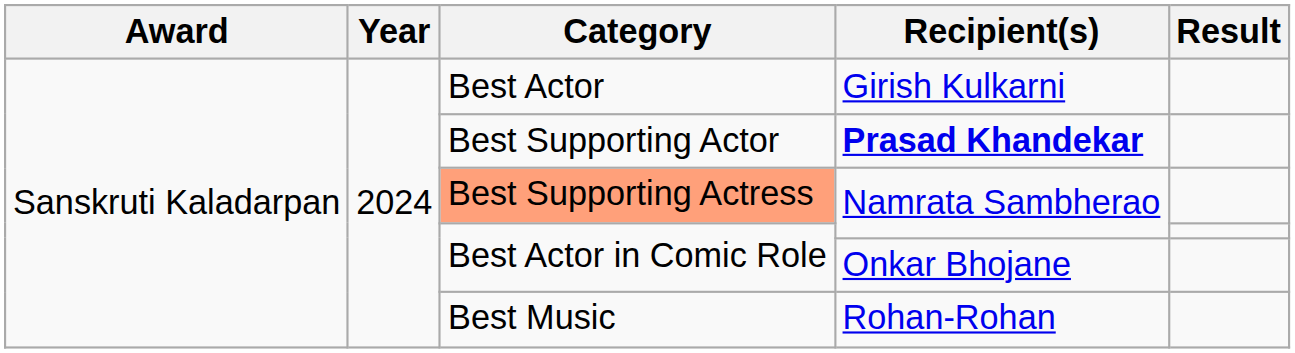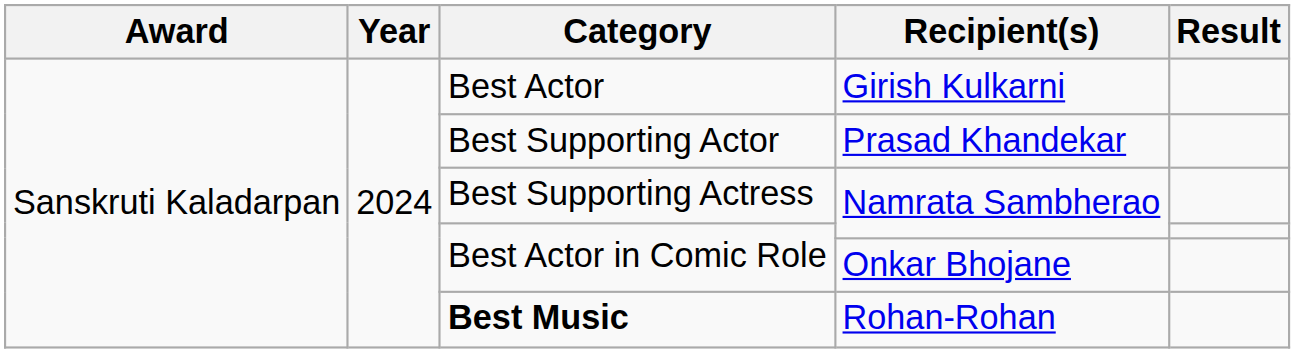(993, 140) bold -> (984, 140) normal
(631, 194) lightsalmon background -> (631, 194) no background
(532, 318) normal -> (538, 318) bold
